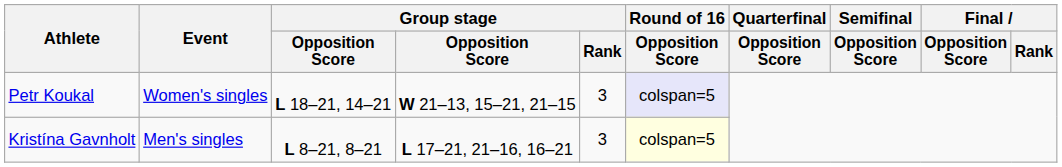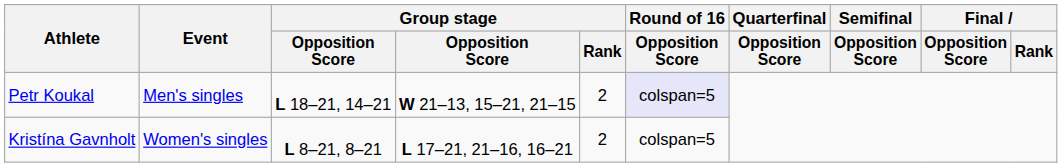(205, 95) Women's singles -> (193, 95) Men's singles
(602, 95) 3 -> (602, 95) 2
(193, 140) Men's singles -> (205, 140) Women's singles
(602, 140) 3 -> (602, 140) 2
(677, 140) lightyellow background -> (677, 140) no background
